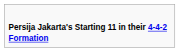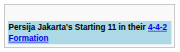(88, 33) no background -> (88, 33) lightblue background
